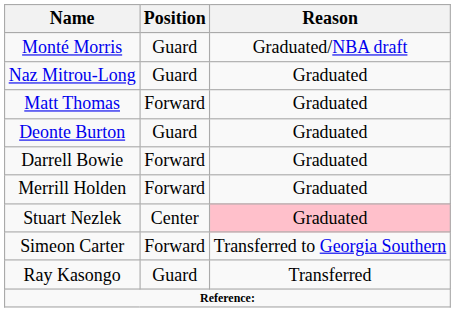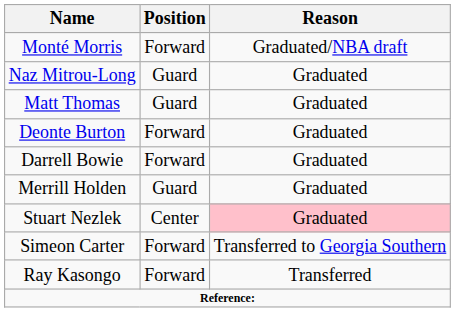(175, 47) Guard -> (175, 47) Forward
(175, 103) Forward -> (175, 103) Guard
(175, 132) Guard -> (175, 132) Forward
(175, 189) Forward -> (175, 189) Guard
(175, 274) Guard -> (175, 274) Forward
